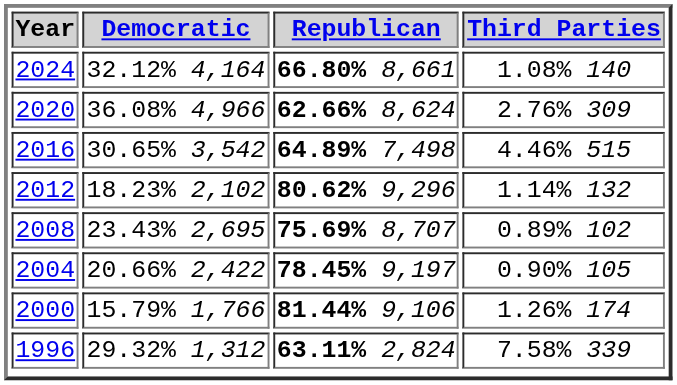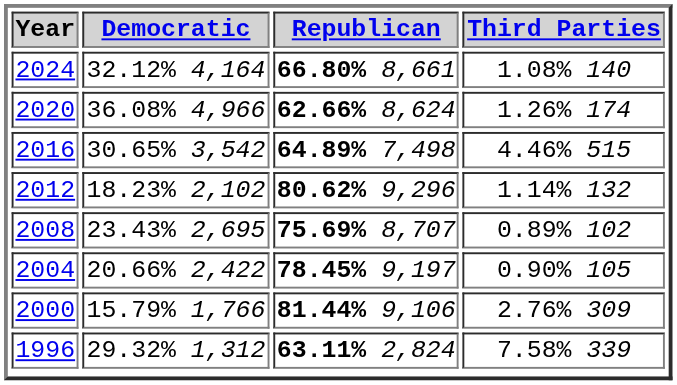(564, 110) 2.76% 309 -> (564, 110) 1.26% 174
(564, 311) 1.26% 174 -> (564, 311) 2.76% 309
